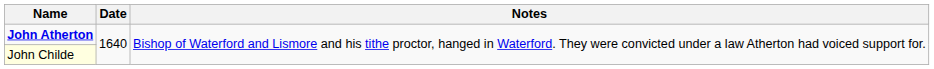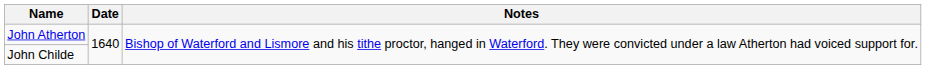(50, 34) bold -> (46, 34) normal
(41, 54) lightyellow background -> (41, 54) no background
